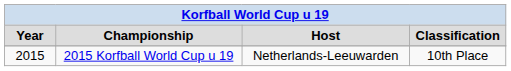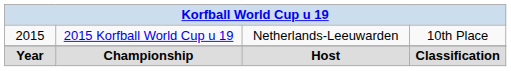rows swapped: (30, 36) <-> (30, 56)
